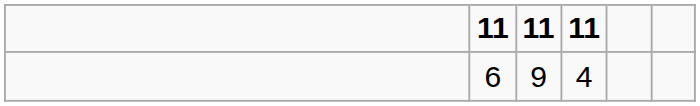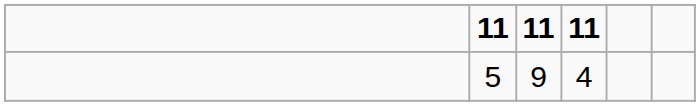(493, 76) 6 -> (493, 76) 5
